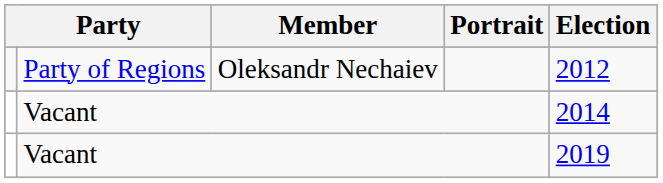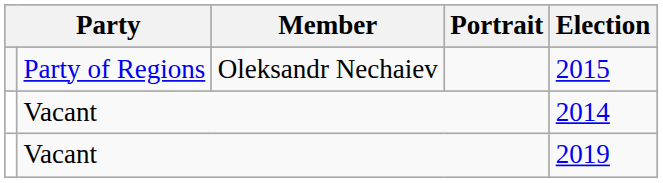(583, 68) 2012 -> (583, 68) 2015
